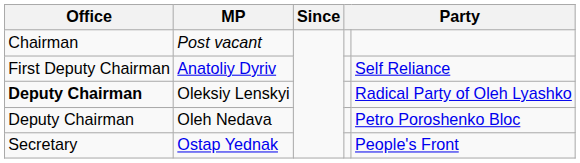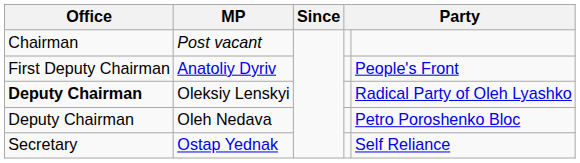(403, 68) Self Reliance -> (407, 68) People's Front
(407, 145) People's Front -> (403, 145) Self Reliance
